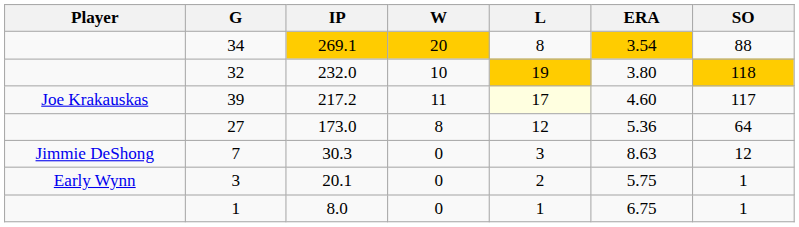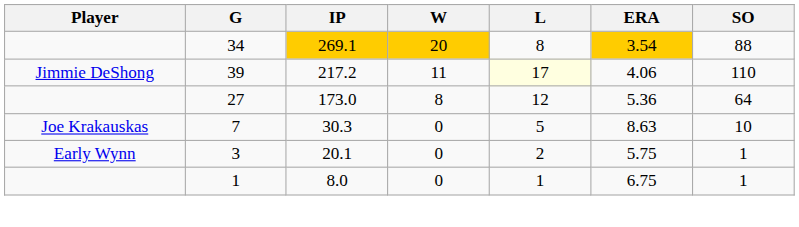- row: (236, 72)
(95, 99) Joe Krakauskas -> (95, 72) Jimmie DeShong
(642, 99) 4.60 -> (642, 72) 4.06
(743, 99) 117 -> (743, 72) 110
(95, 153) Jimmie DeShong -> (95, 126) Joe Krakauskas
(540, 153) 3 -> (540, 126) 5
(743, 153) 12 -> (743, 126) 10
